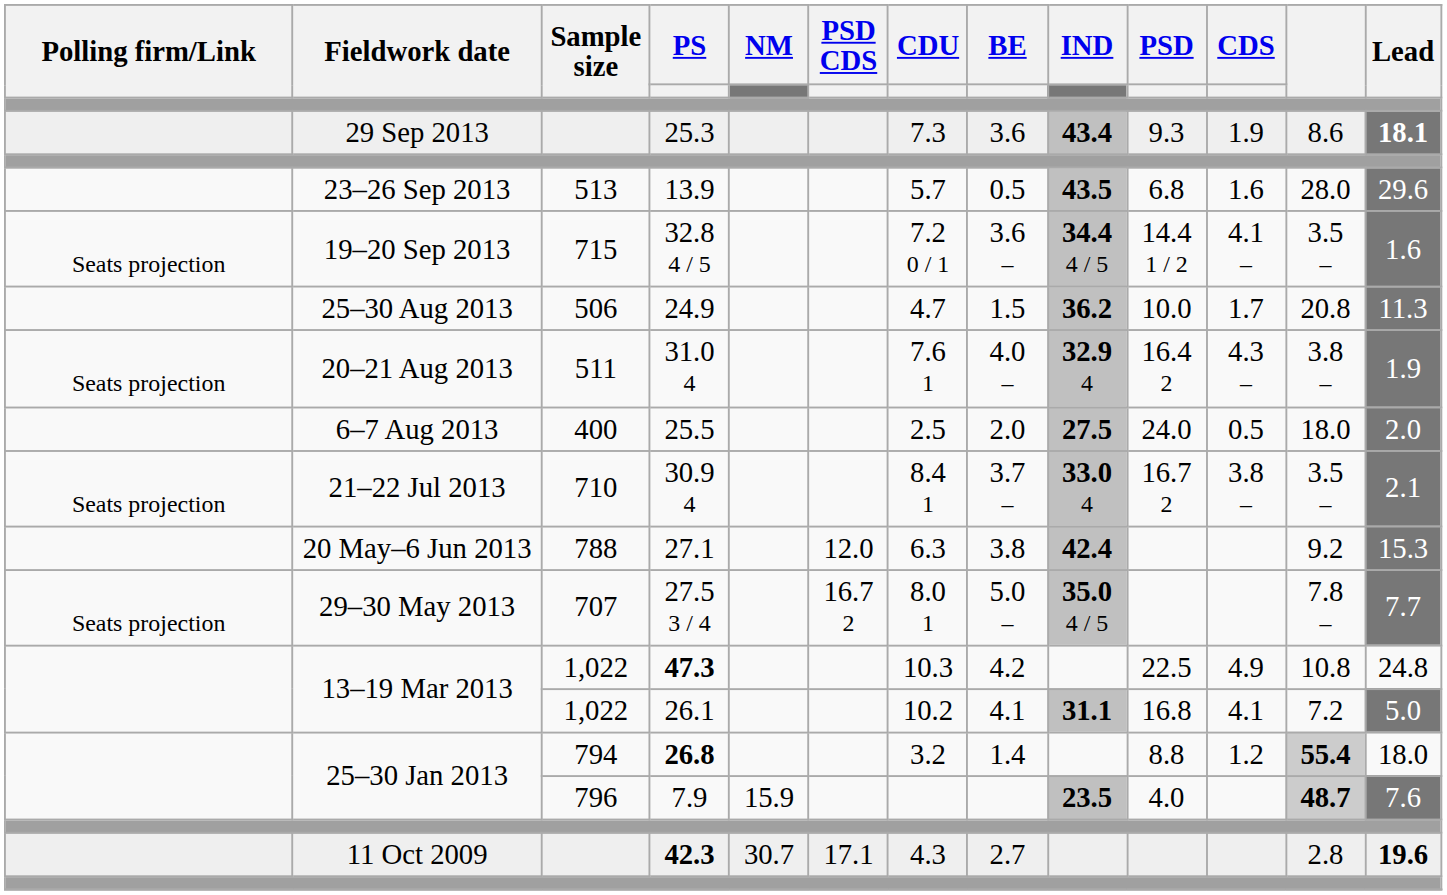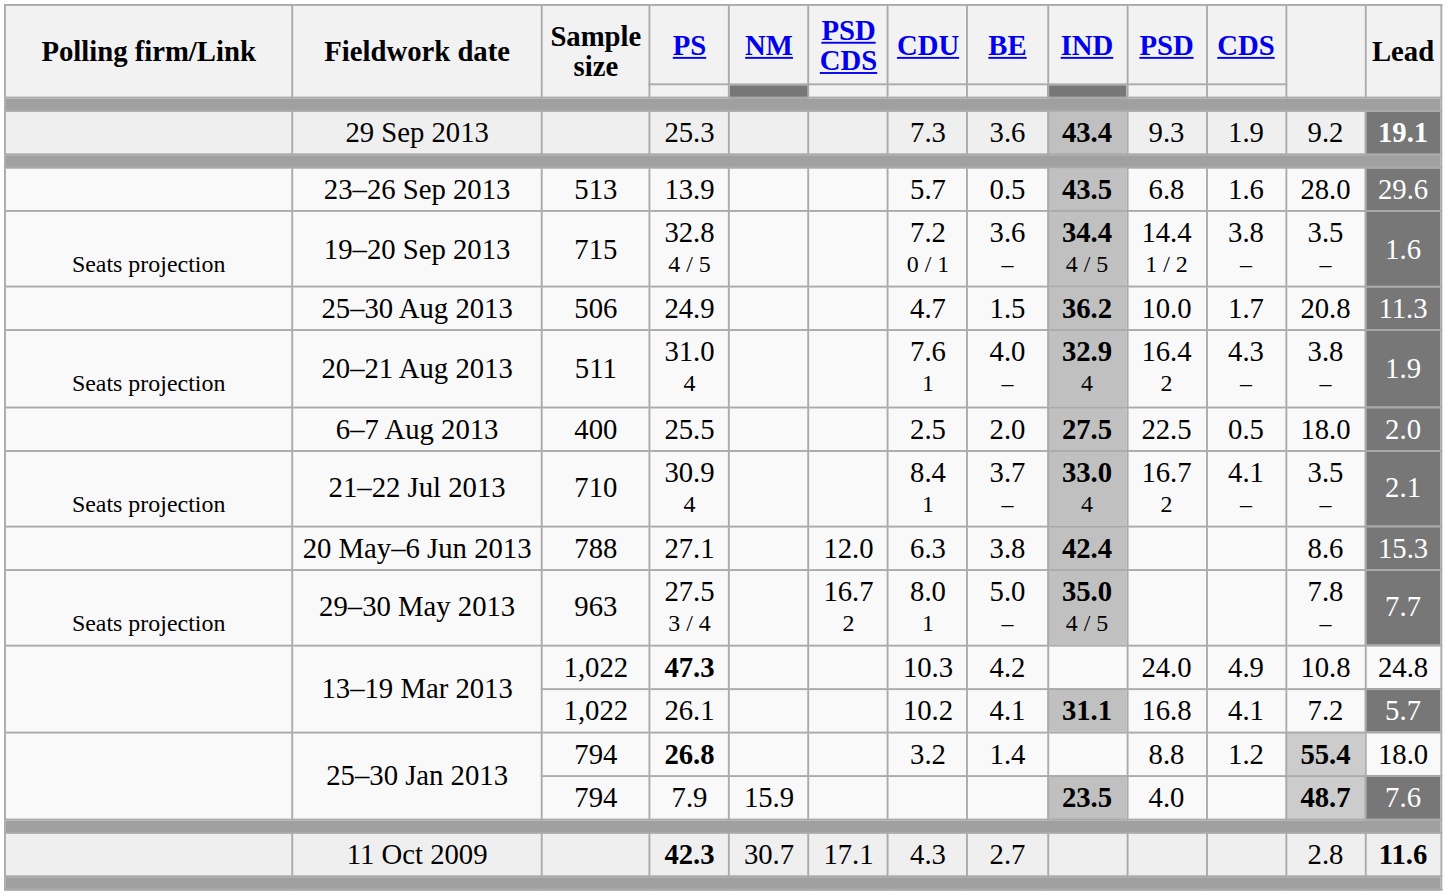(1326, 132) 8.6 -> (1326, 132) 9.2
(1403, 132) 18.1 -> (1403, 132) 19.1
(1246, 248) 4.1 – -> (1246, 248) 3.8 –
(1167, 428) 24.0 -> (1167, 428) 22.5
(1246, 486) 3.8 – -> (1246, 486) 4.1 –
(1326, 547) 9.2 -> (1326, 547) 8.6
(596, 607) 707 -> (596, 607) 963
(1167, 666) 22.5 -> (1167, 666) 24.0
(1403, 710) 5.0 -> (1403, 710) 5.7
(596, 797) 796 -> (596, 797) 794
(1403, 854) 19.6 -> (1403, 854) 11.6
